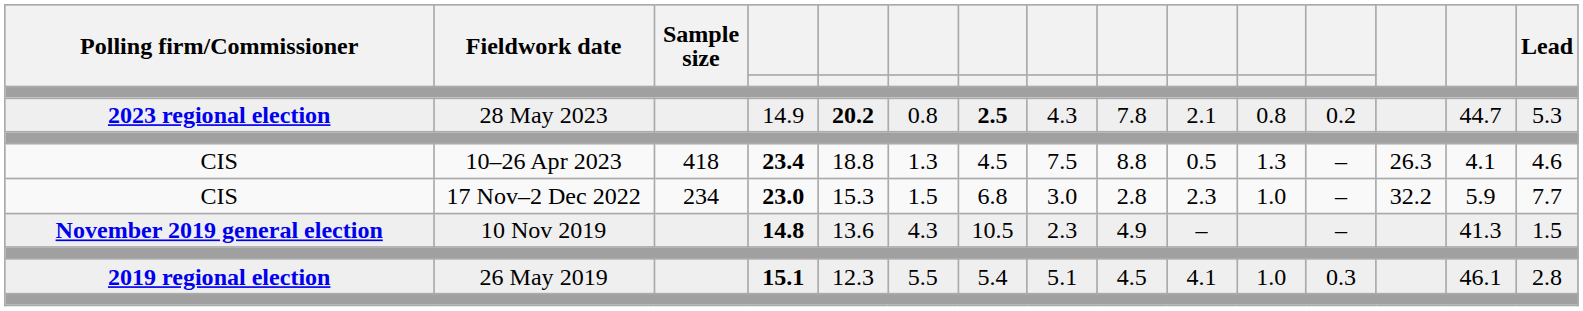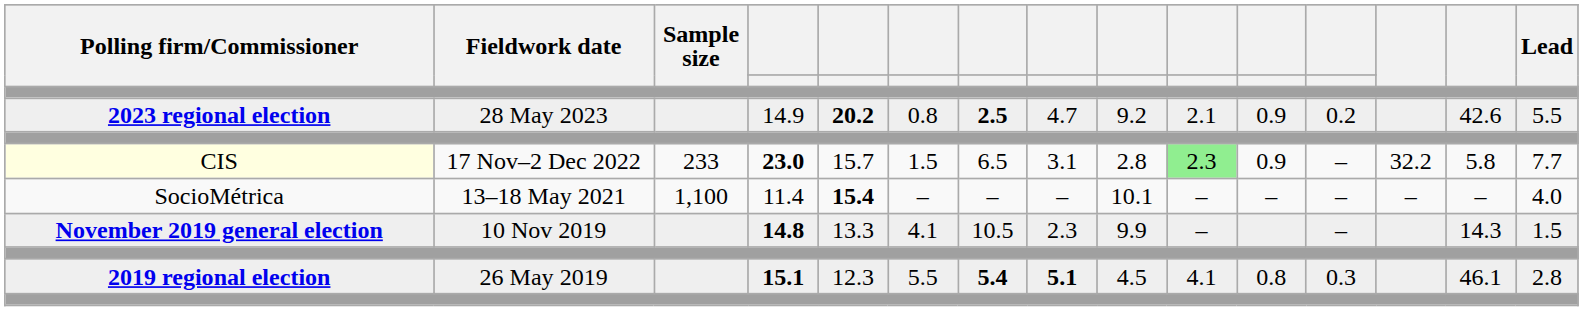(1062, 115) 4.3 -> (1062, 115) 4.7
(1132, 115) 7.8 -> (1132, 115) 9.2
(1271, 115) 0.8 -> (1271, 115) 0.9
(1480, 115) 44.7 -> (1480, 115) 42.6
(1547, 115) 5.3 -> (1547, 115) 5.5
- row: (544, 161)
(219, 196) no background -> (219, 161) lightyellow background
(701, 196) 234 -> (701, 161) 233
(853, 196) 15.3 -> (853, 161) 15.7
(992, 196) 6.8 -> (992, 161) 6.5
(1062, 196) 3.0 -> (1062, 161) 3.1
(1202, 196) no background -> (1202, 161) lightgreen background
(1271, 196) 1.0 -> (1271, 161) 0.9
(1480, 196) 5.9 -> (1480, 161) 5.8
+ row: (544, 196)
(853, 230) 13.6 -> (853, 230) 13.3
(923, 230) 4.3 -> (923, 230) 4.1
(1132, 230) 4.9 -> (1132, 230) 9.9
(1480, 230) 41.3 -> (1480, 230) 14.3
(992, 276) normal -> (992, 276) bold
(1062, 276) normal -> (1062, 276) bold
(1271, 276) 1.0 -> (1271, 276) 0.8
